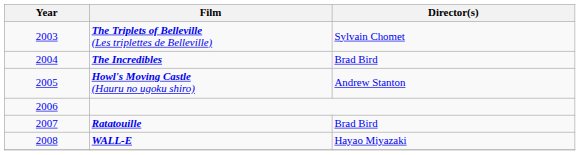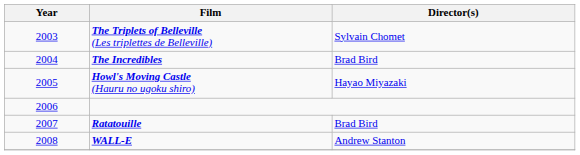(370, 83) Andrew Stanton -> (371, 83) Hayao Miyazaki
(371, 141) Hayao Miyazaki -> (370, 141) Andrew Stanton
